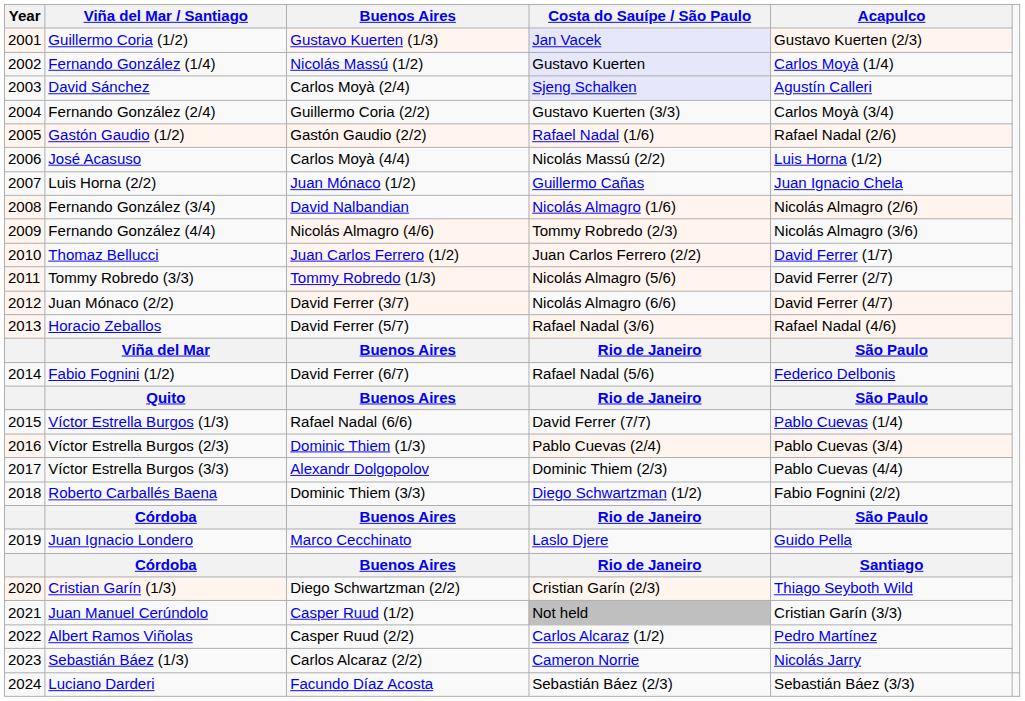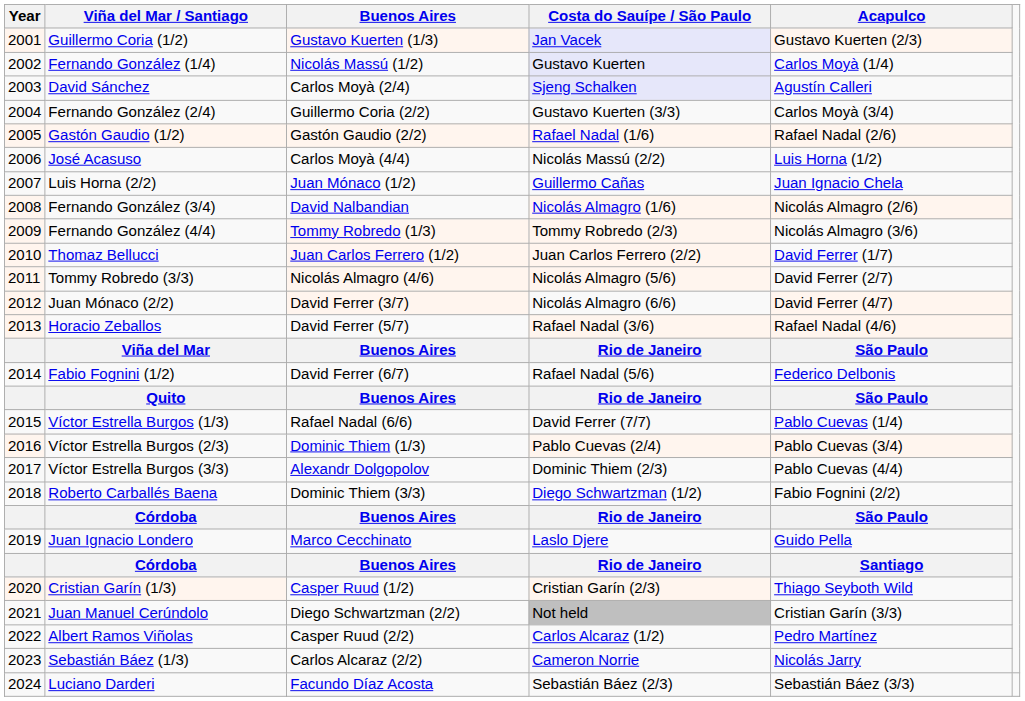(362, 231) Nicolás Almagro (4/6) -> (363, 231) Tommy Robredo (1/3)
(363, 278) Tommy Robredo (1/3) -> (362, 278) Nicolás Almagro (4/6)
(375, 588) Diego Schwartzman (2/2) -> (352, 588) Casper Ruud (1/2)
(352, 612) Casper Ruud (1/2) -> (375, 612) Diego Schwartzman (2/2)
